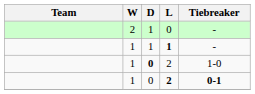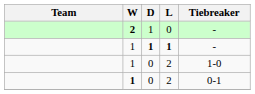(132, 30) normal -> (132, 30) bold
(151, 47) normal -> (151, 47) bold
(151, 64) bold -> (151, 64) normal
(132, 81) normal -> (132, 81) bold
(169, 81) bold -> (169, 81) normal
(214, 81) bold -> (214, 81) normal
